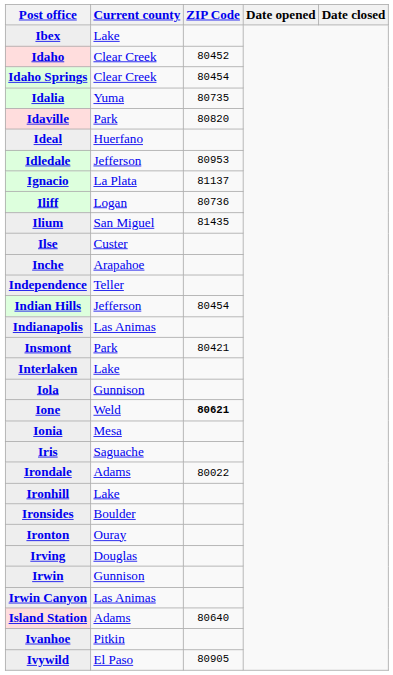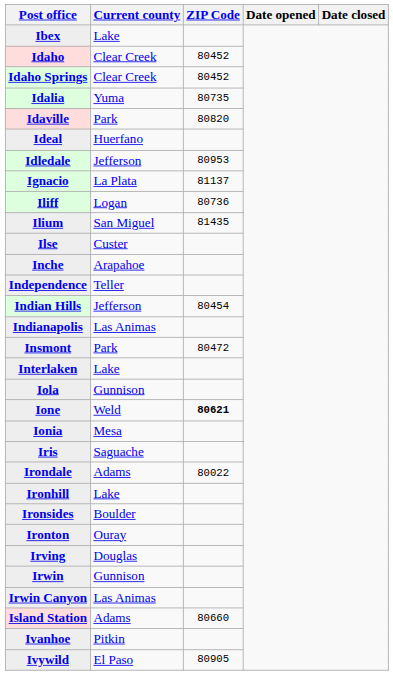(213, 77) 80454 -> (213, 77) 80452
(213, 348) 80421 -> (213, 348) 80472
(213, 618) 80640 -> (213, 618) 80660
